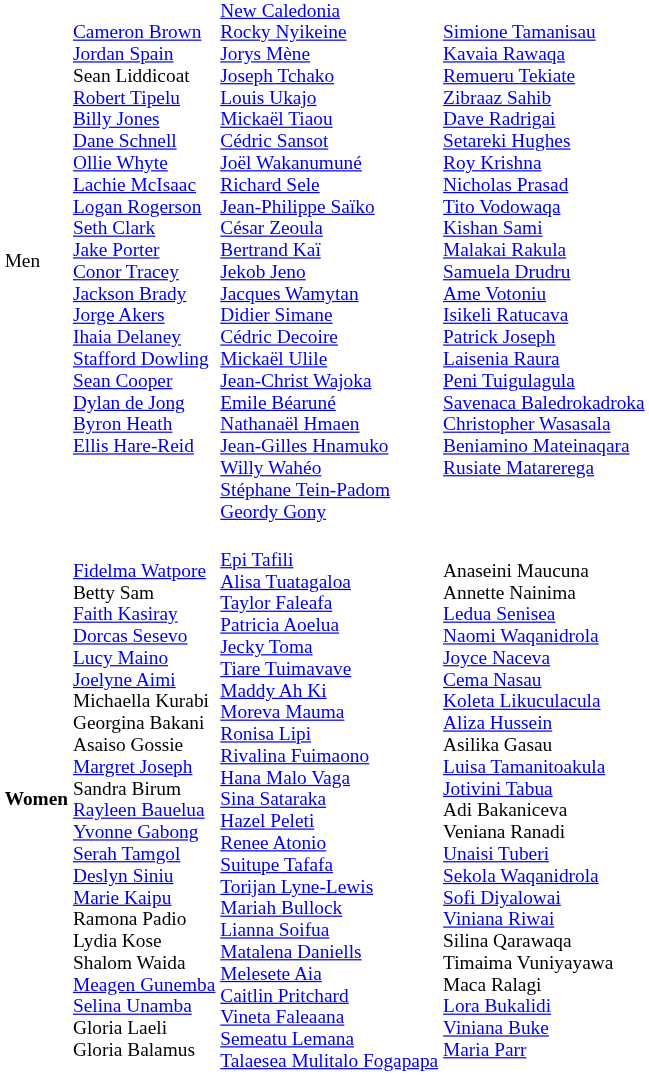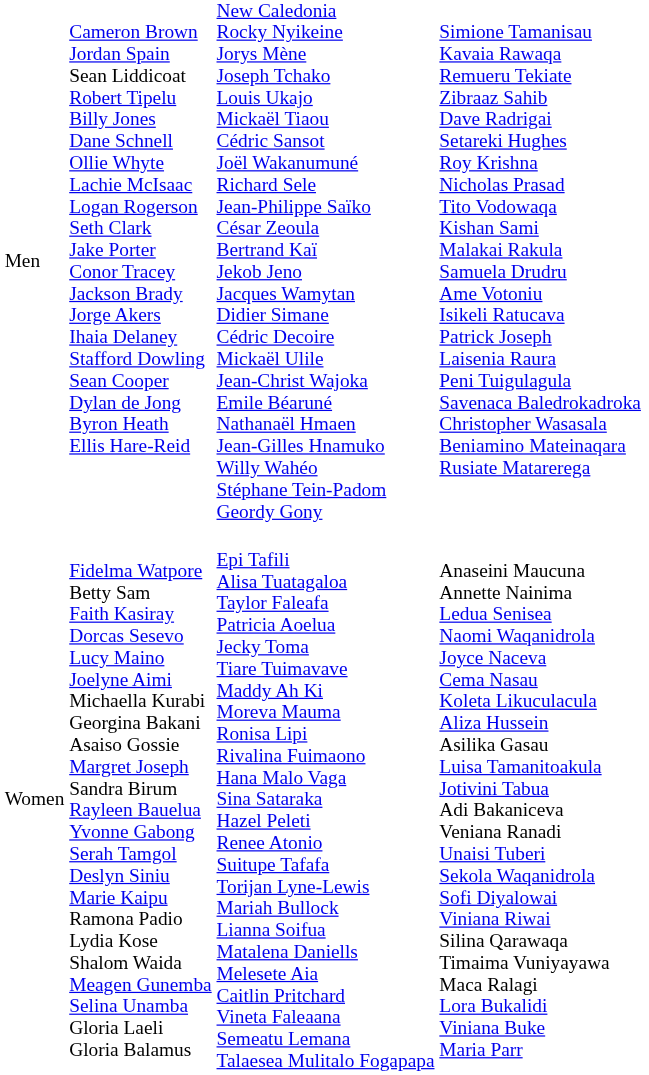(36, 799) bold -> (35, 799) normal
